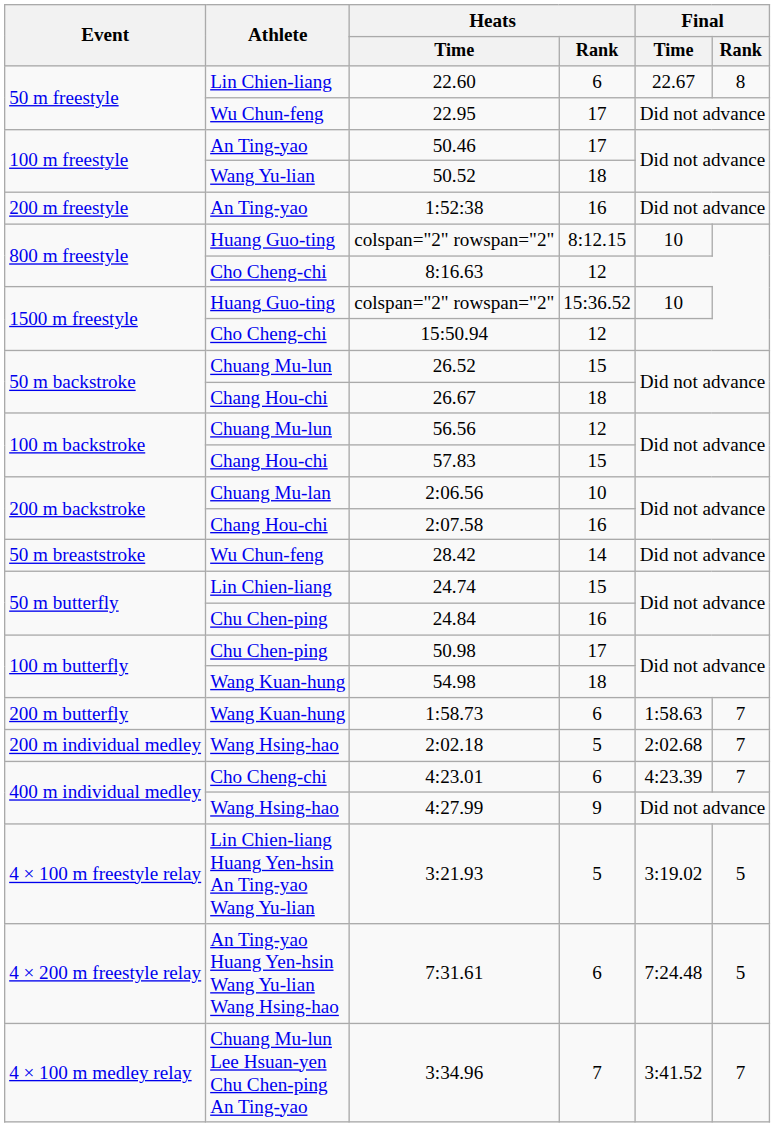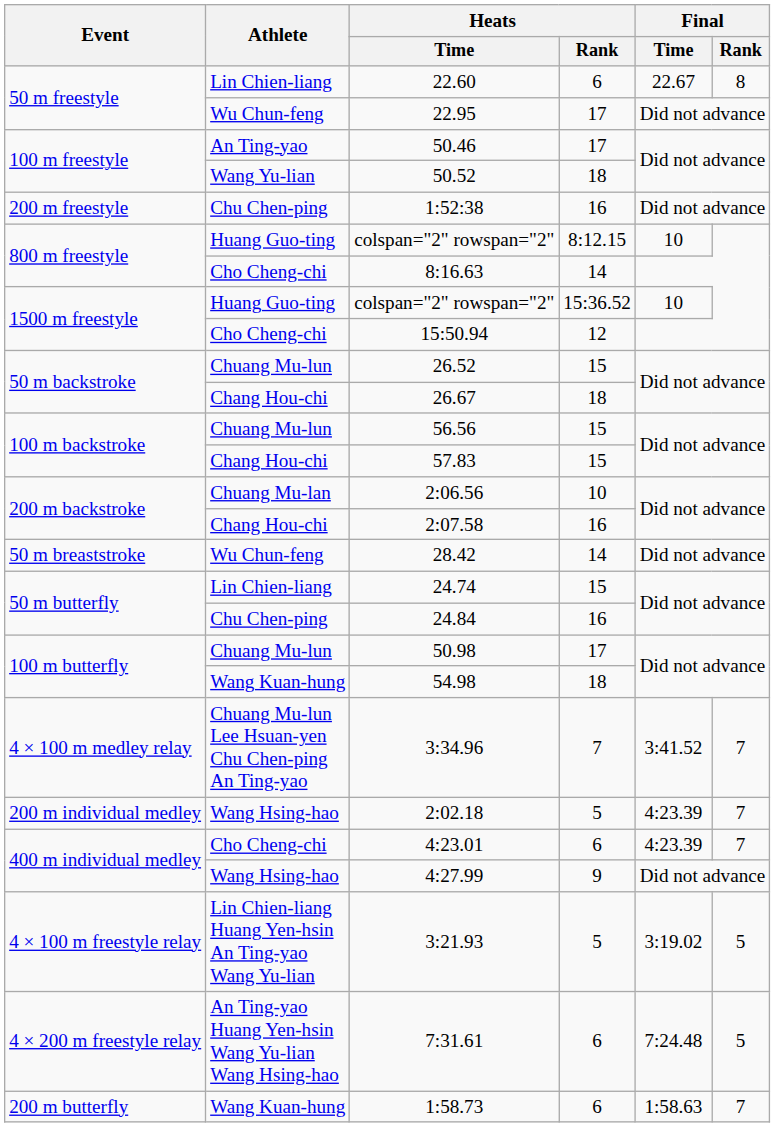(259, 208) An Ting-yao -> (269, 208) Chu Chen-ping
(597, 271) 12 -> (597, 271) 14
(597, 429) 12 -> (597, 429) 15
(269, 650) Chu Chen-ping -> (271, 650) Chuang Mu-lun
rows swapped: (69, 713) <-> (100, 1073)
(673, 745) 2:02.68 -> (673, 813) 4:23.39
